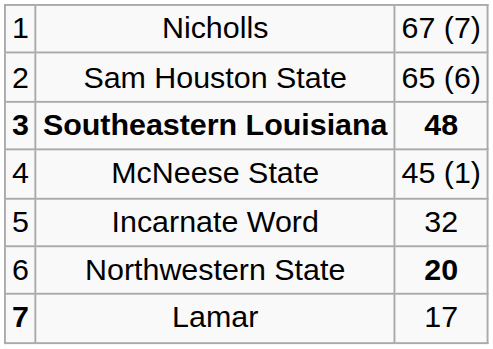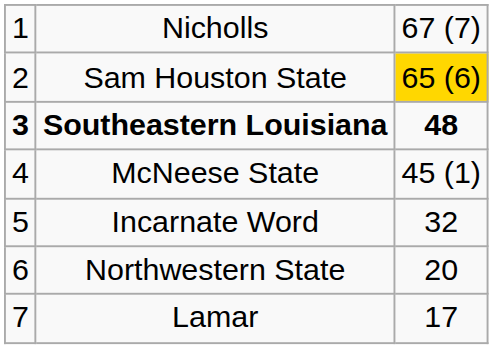(441, 76) no background -> (441, 76) gold background
(441, 269) bold -> (441, 269) normal
(20, 317) bold -> (20, 317) normal
